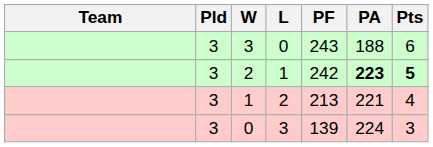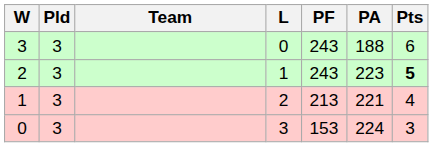columns swapped: (100, 18) <-> (249, 18)
(324, 73) 242 -> (324, 73) 243
(370, 73) bold -> (370, 73) normal
(324, 127) 139 -> (324, 127) 153
